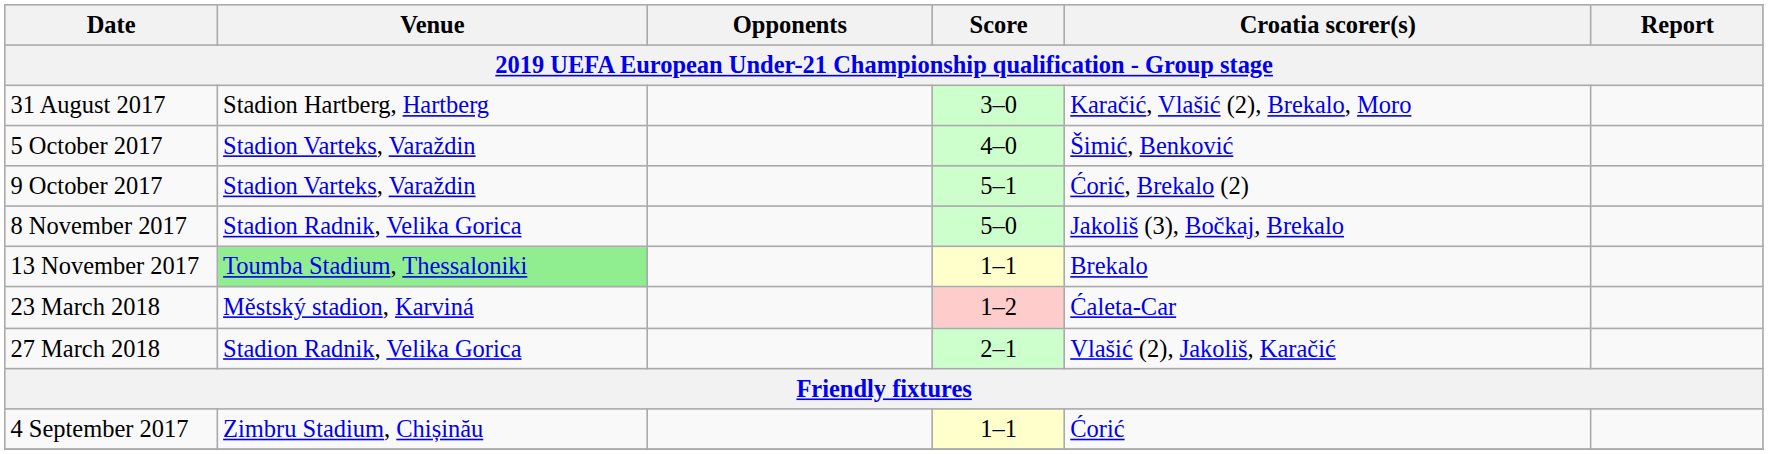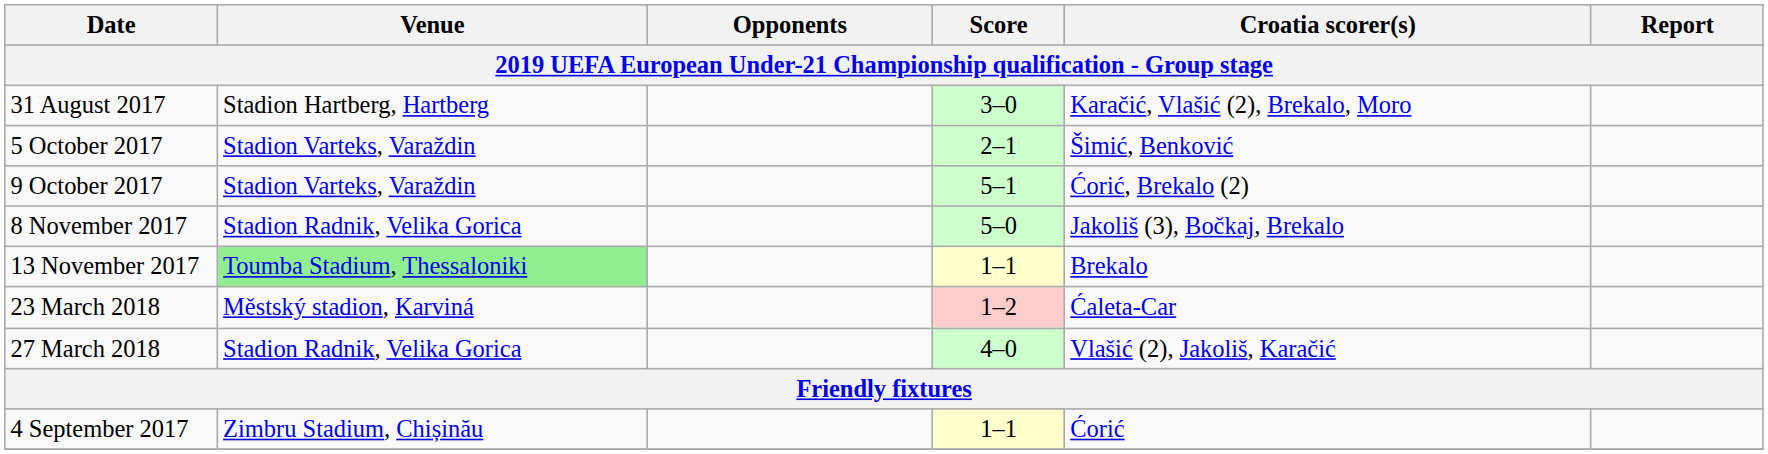(999, 145) 4–0 -> (999, 145) 2–1
(999, 347) 2–1 -> (999, 347) 4–0
